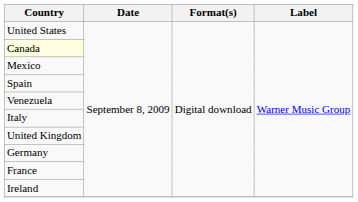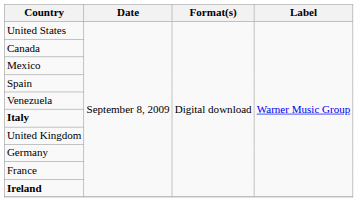(23, 48) lightyellow background -> (23, 48) no background
(17, 118) normal -> (18, 118) bold
(23, 188) normal -> (24, 188) bold
